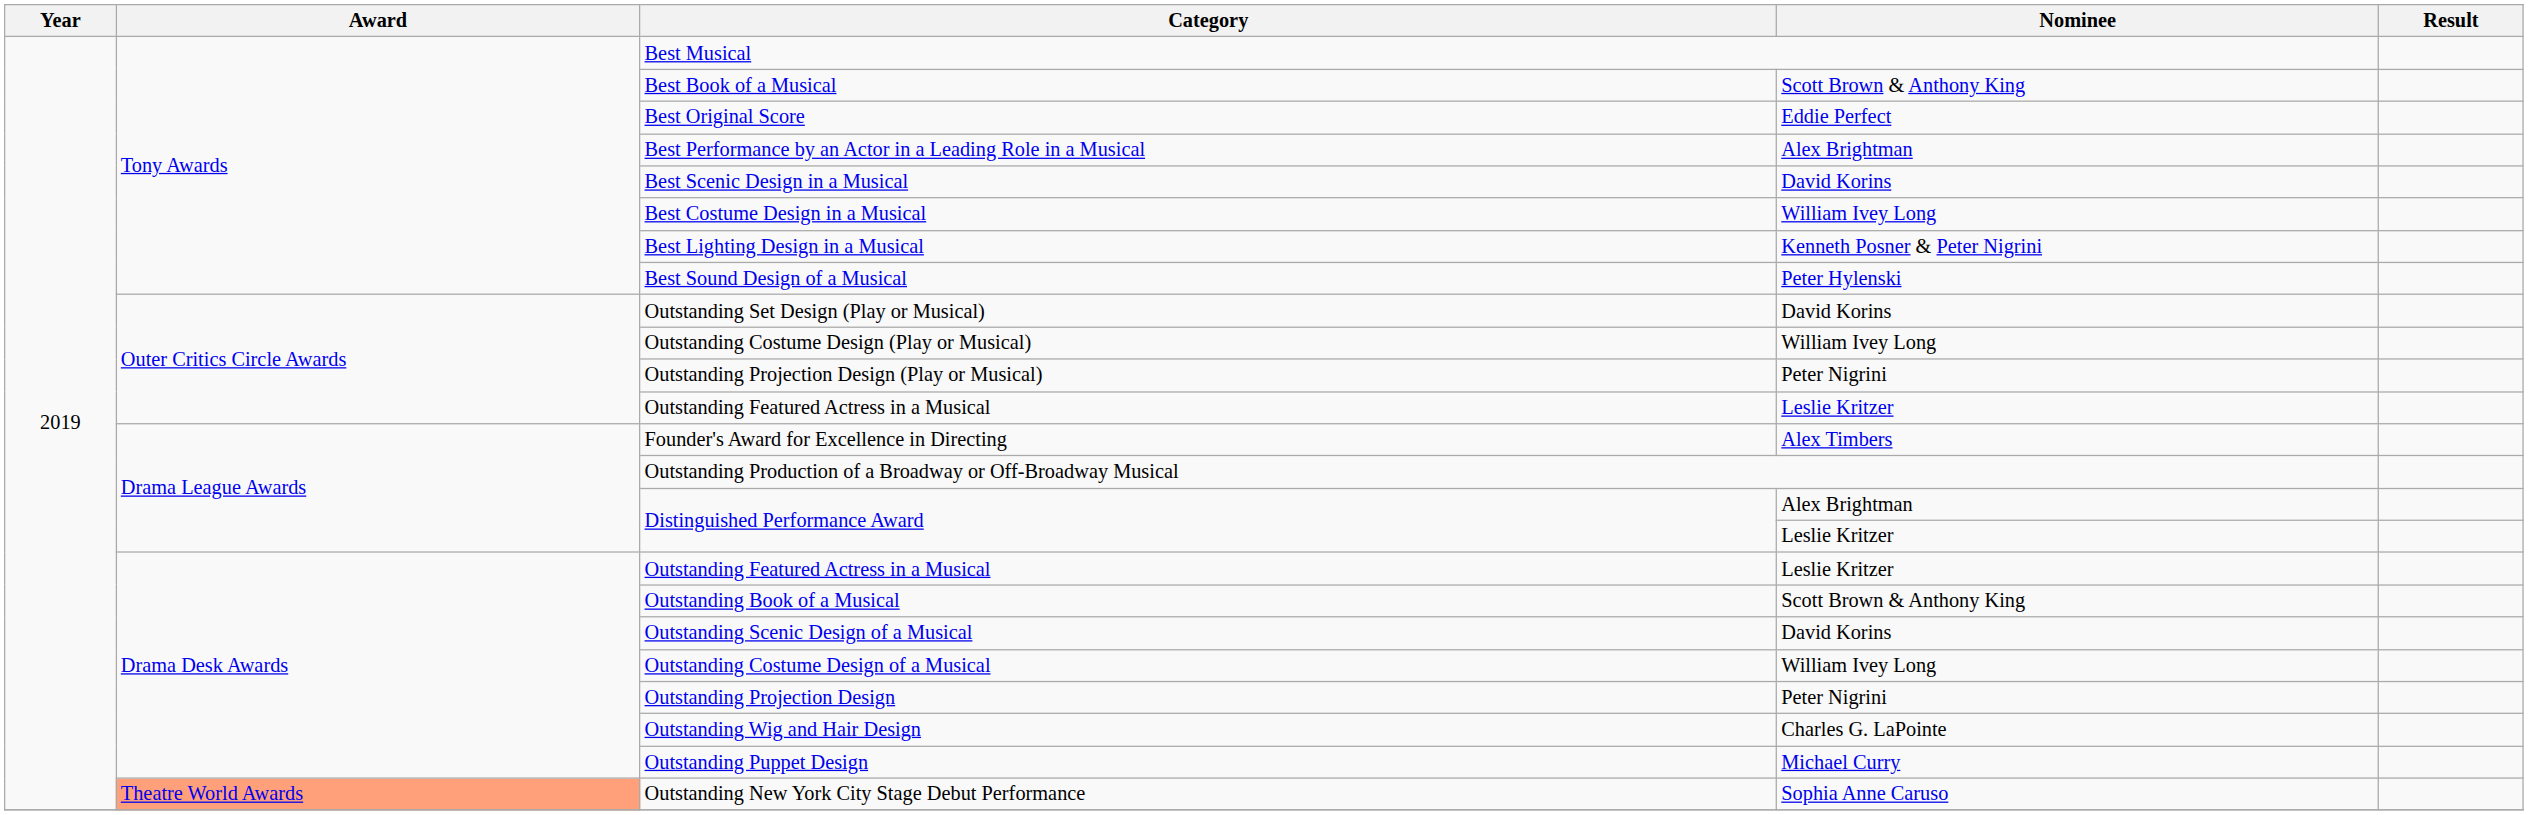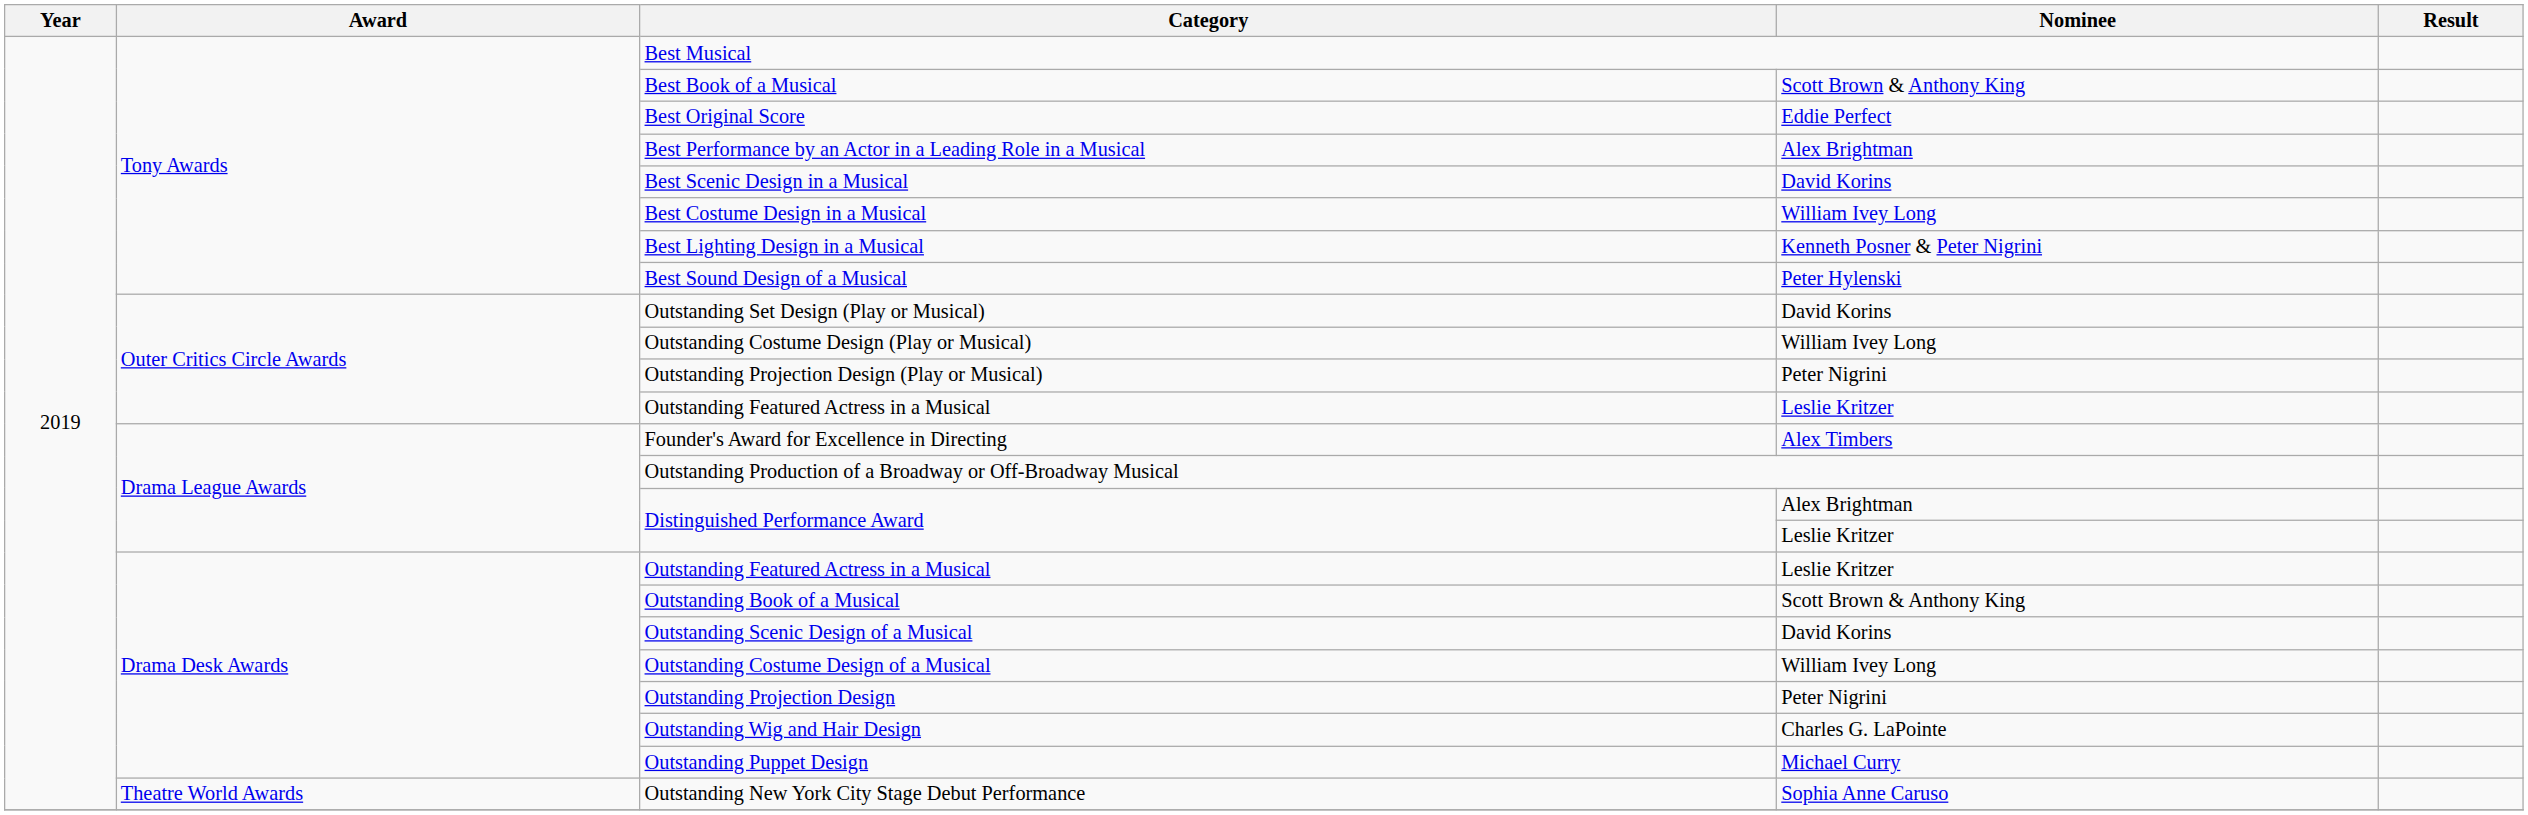(212, 794) lightsalmon background -> (212, 794) no background
